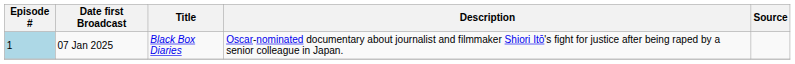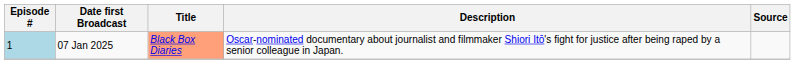(173, 45) no background -> (173, 45) lightsalmon background
